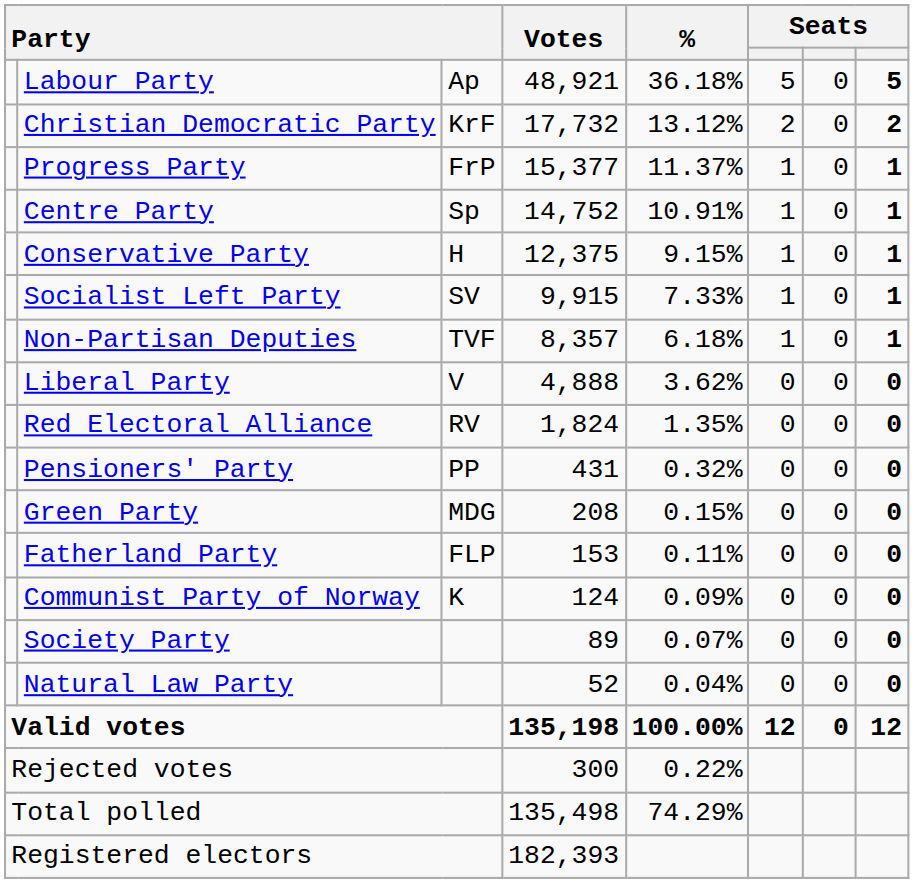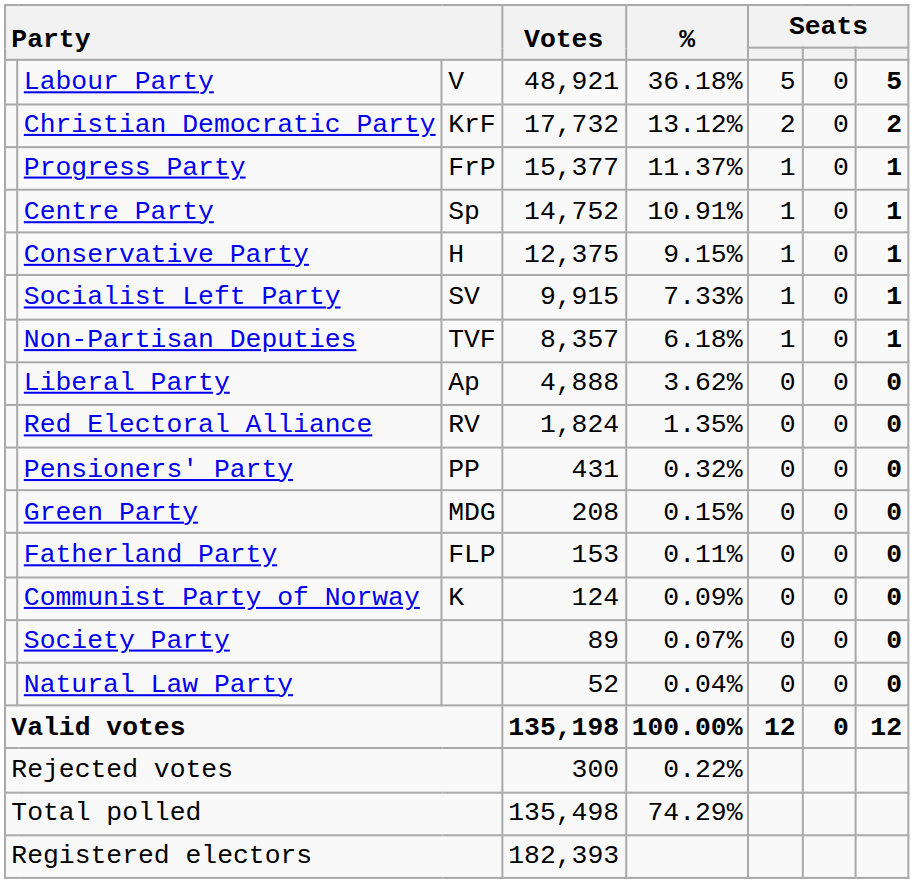(464, 82) Ap -> (456, 82) V
(456, 383) V -> (464, 383) Ap
